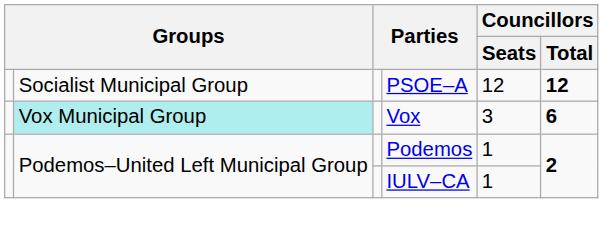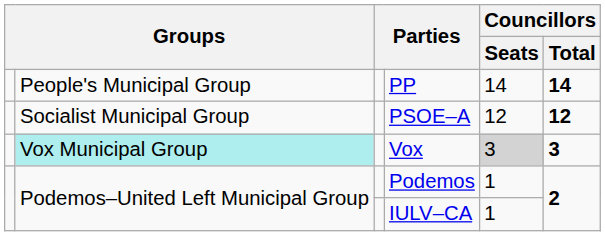+ row: (403, 85)
(487, 117) no background -> (490, 149) lightgrey background
(552, 117) 6 -> (554, 149) 3
